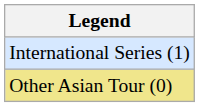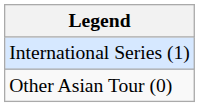(91, 85) khaki background -> (91, 85) no background
